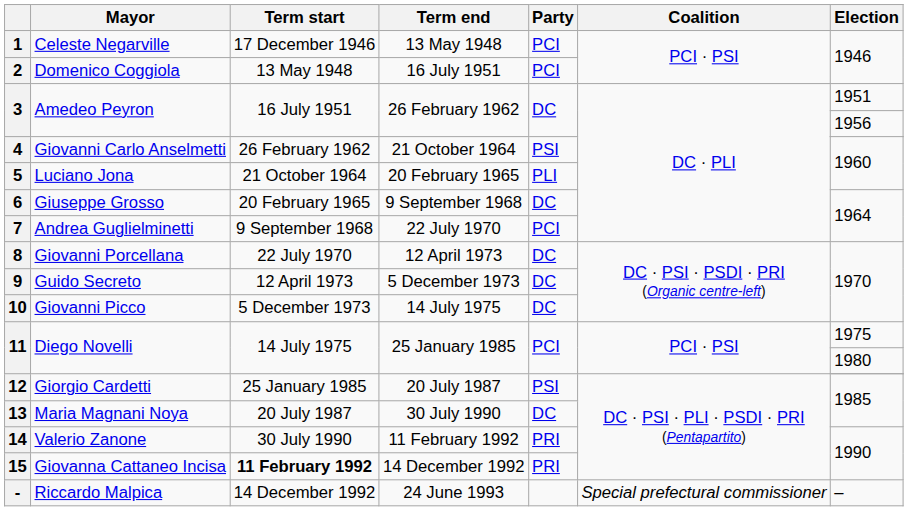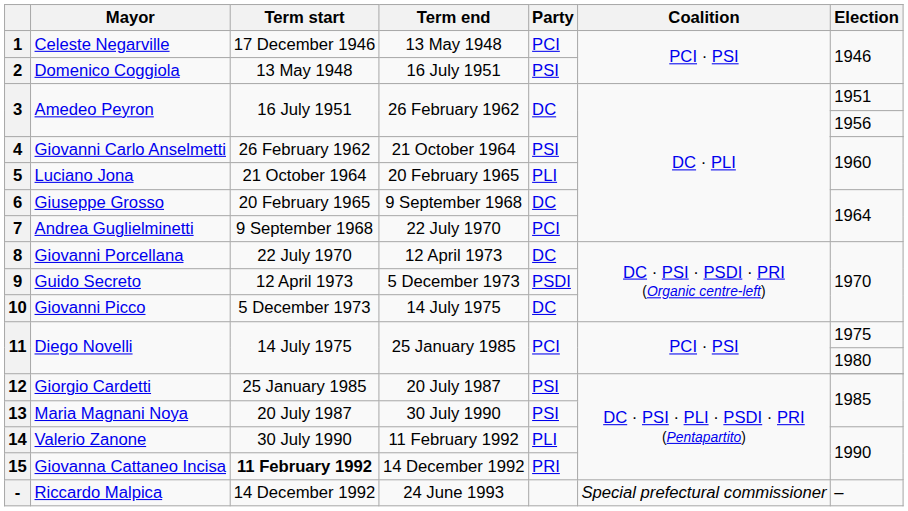(546, 70) PCI -> (546, 70) PSI
(544, 281) DC -> (552, 281) PSDI
(544, 413) DC -> (546, 413) PSI
(546, 439) PRI -> (545, 439) PLI
